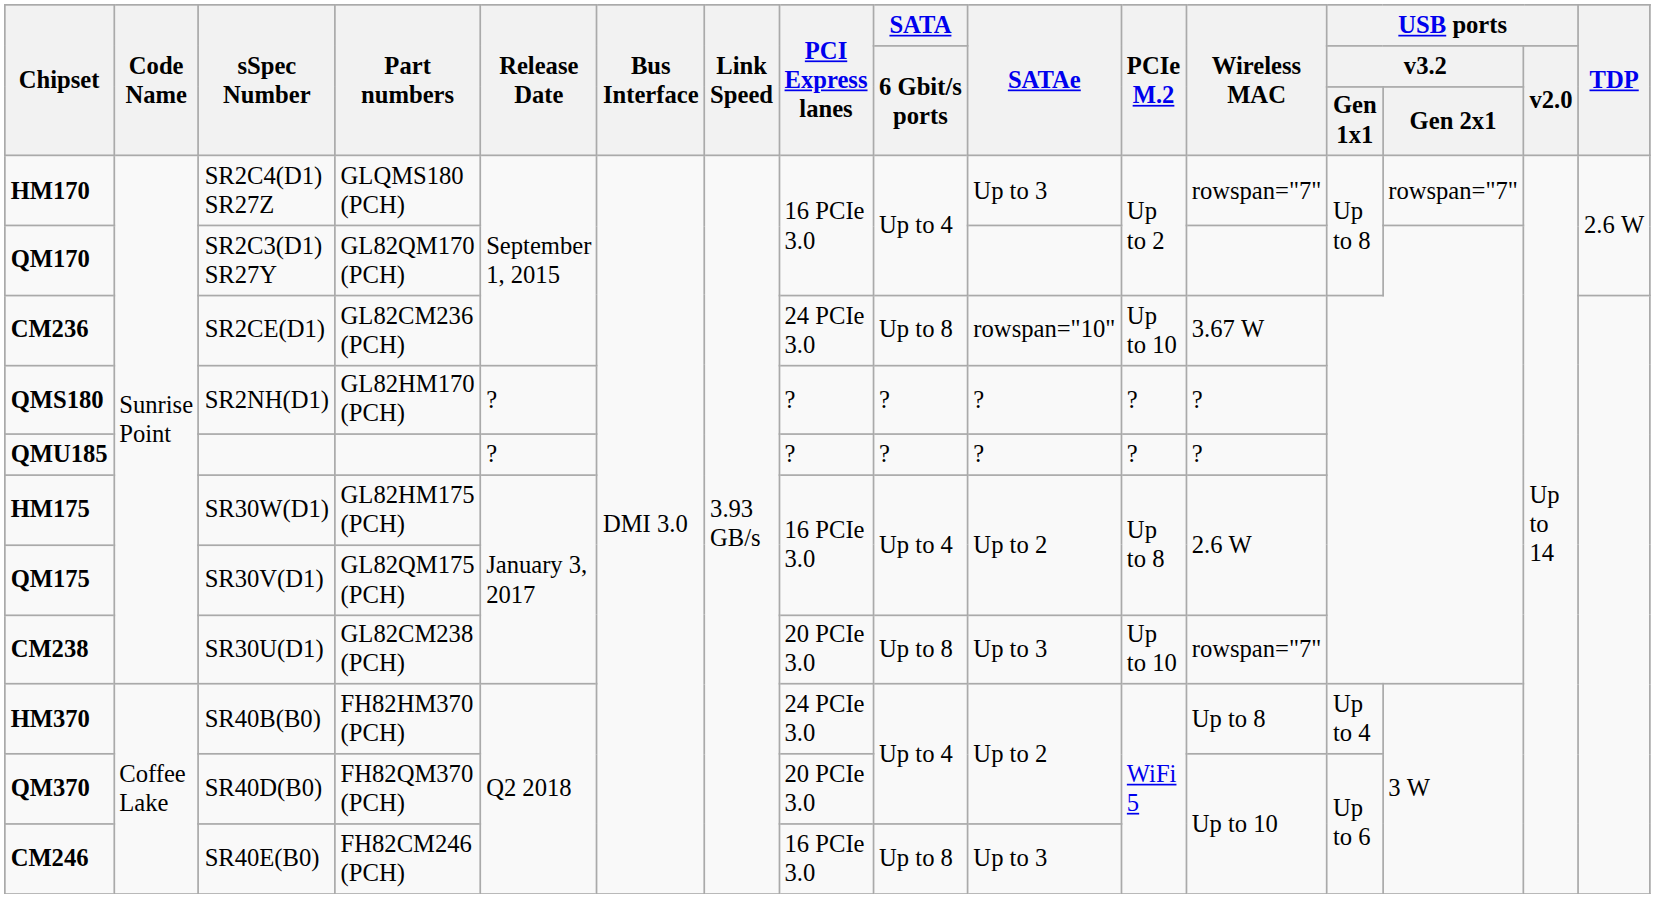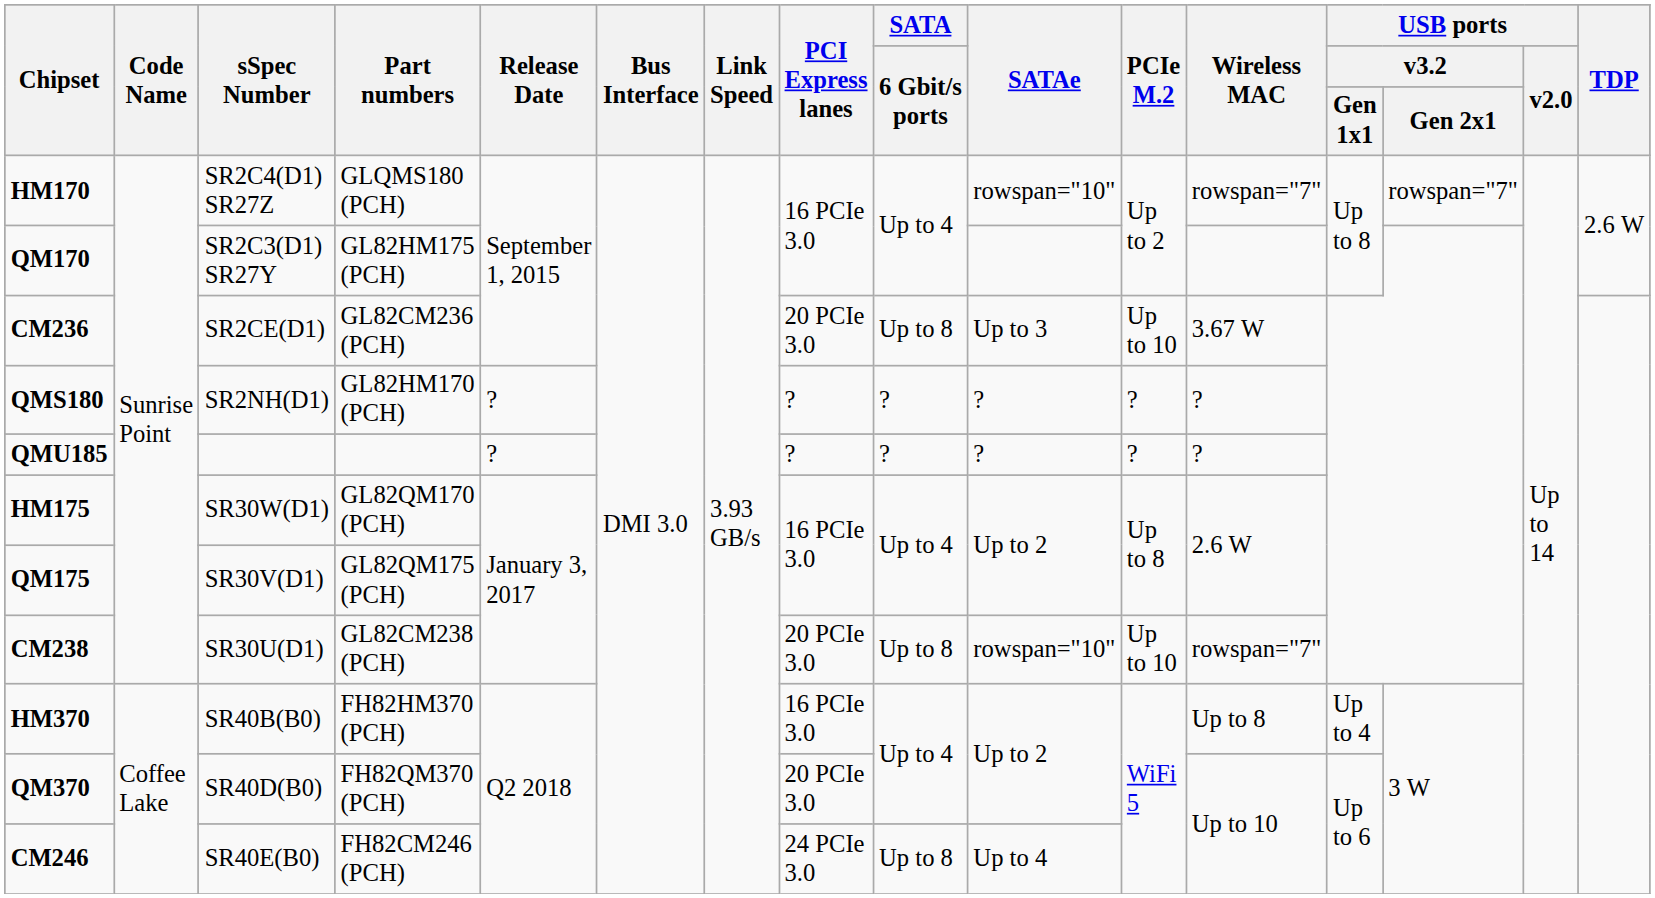(1010, 190) Up to 3 -> (1044, 190) rowspan="10"
(408, 260) GL82QM170 (PCH) -> (408, 260) GL82HM175 (PCH)
(825, 330) 24 PCIe 3.0 -> (825, 330) 20 PCIe 3.0
(1044, 330) rowspan="10" -> (1010, 330) Up to 3
(408, 509) GL82HM175 (PCH) -> (408, 509) GL82QM170 (PCH)
(1010, 649) Up to 3 -> (1044, 649) rowspan="10"
(825, 719) 24 PCIe 3.0 -> (825, 719) 16 PCIe 3.0
(825, 858) 16 PCIe 3.0 -> (825, 858) 24 PCIe 3.0
(1010, 858) Up to 3 -> (1010, 858) Up to 4
